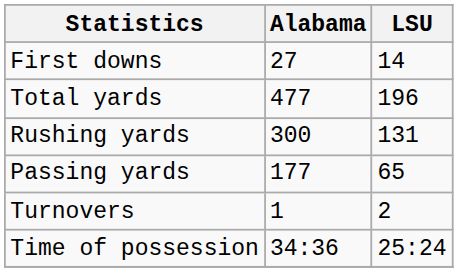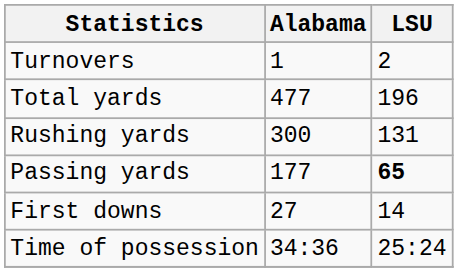rows swapped: (86, 61) <-> (73, 211)
(391, 174) normal -> (391, 174) bold
